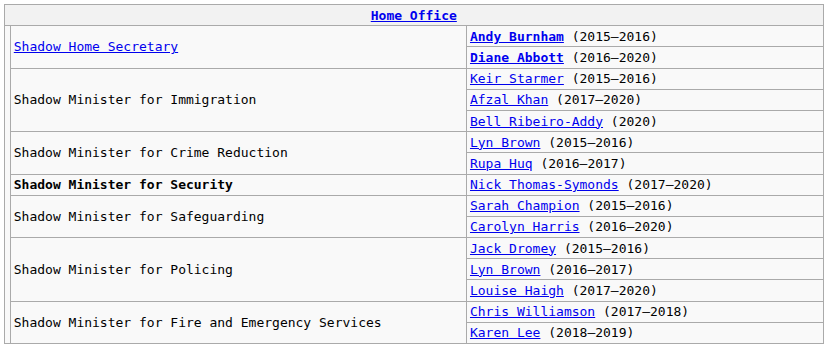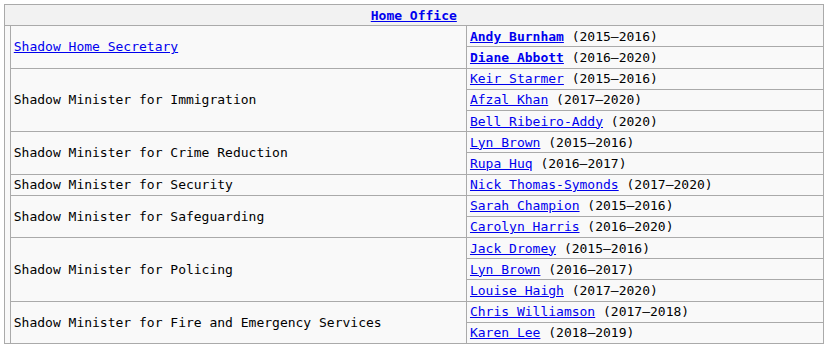(123, 185) bold -> (123, 185) normal
